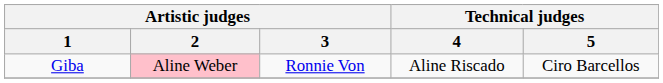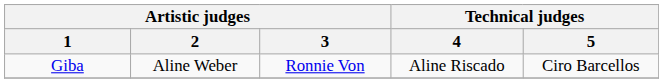(195, 65) pink background -> (195, 65) no background
